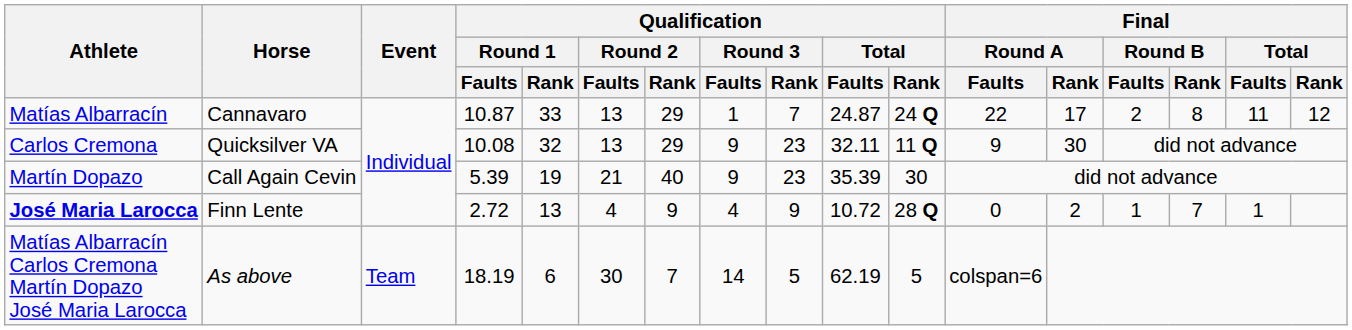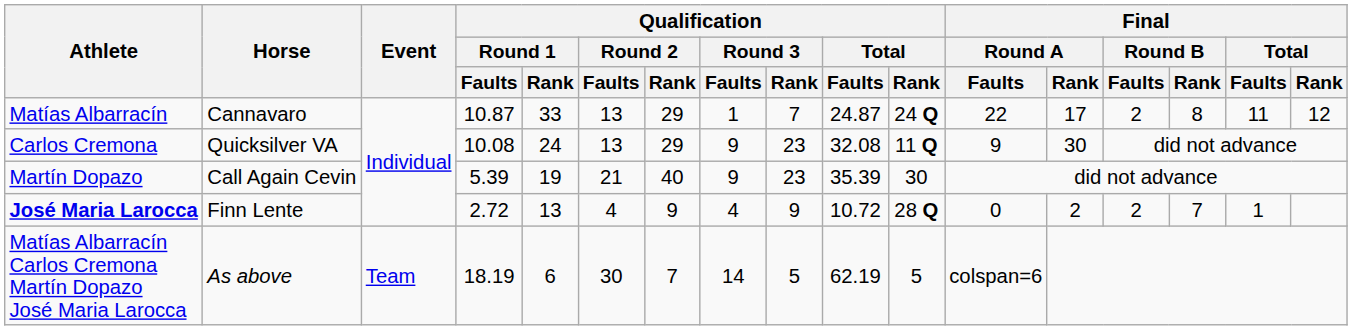(550, 146) 32 -> (550, 146) 24
(855, 146) 32.11 -> (855, 146) 32.08
(1136, 210) 1 -> (1136, 210) 2
